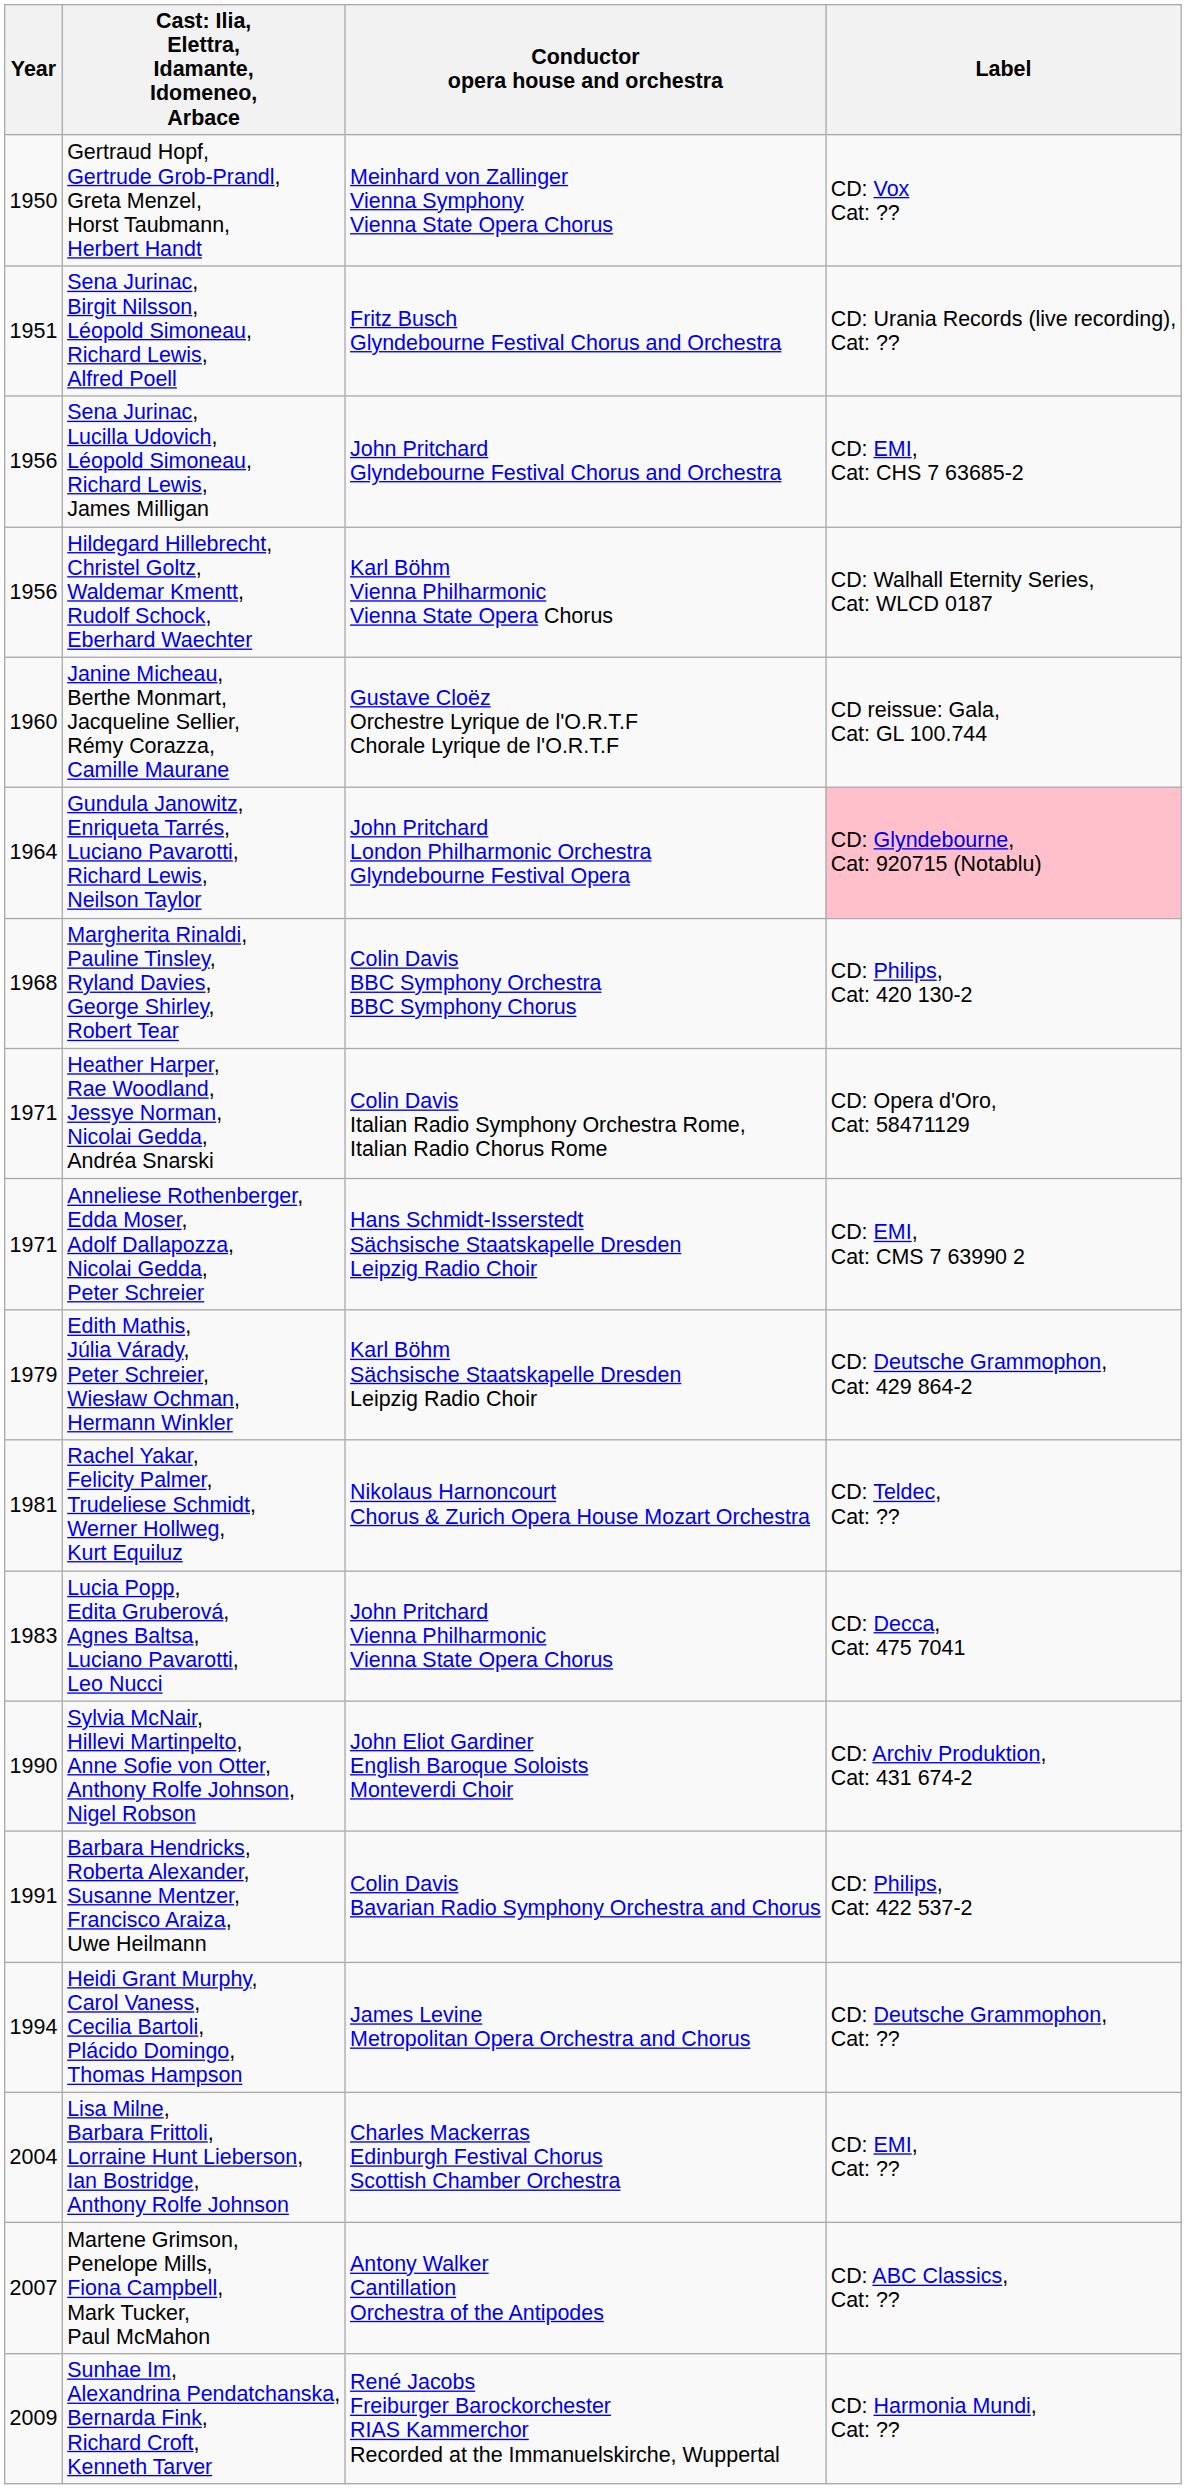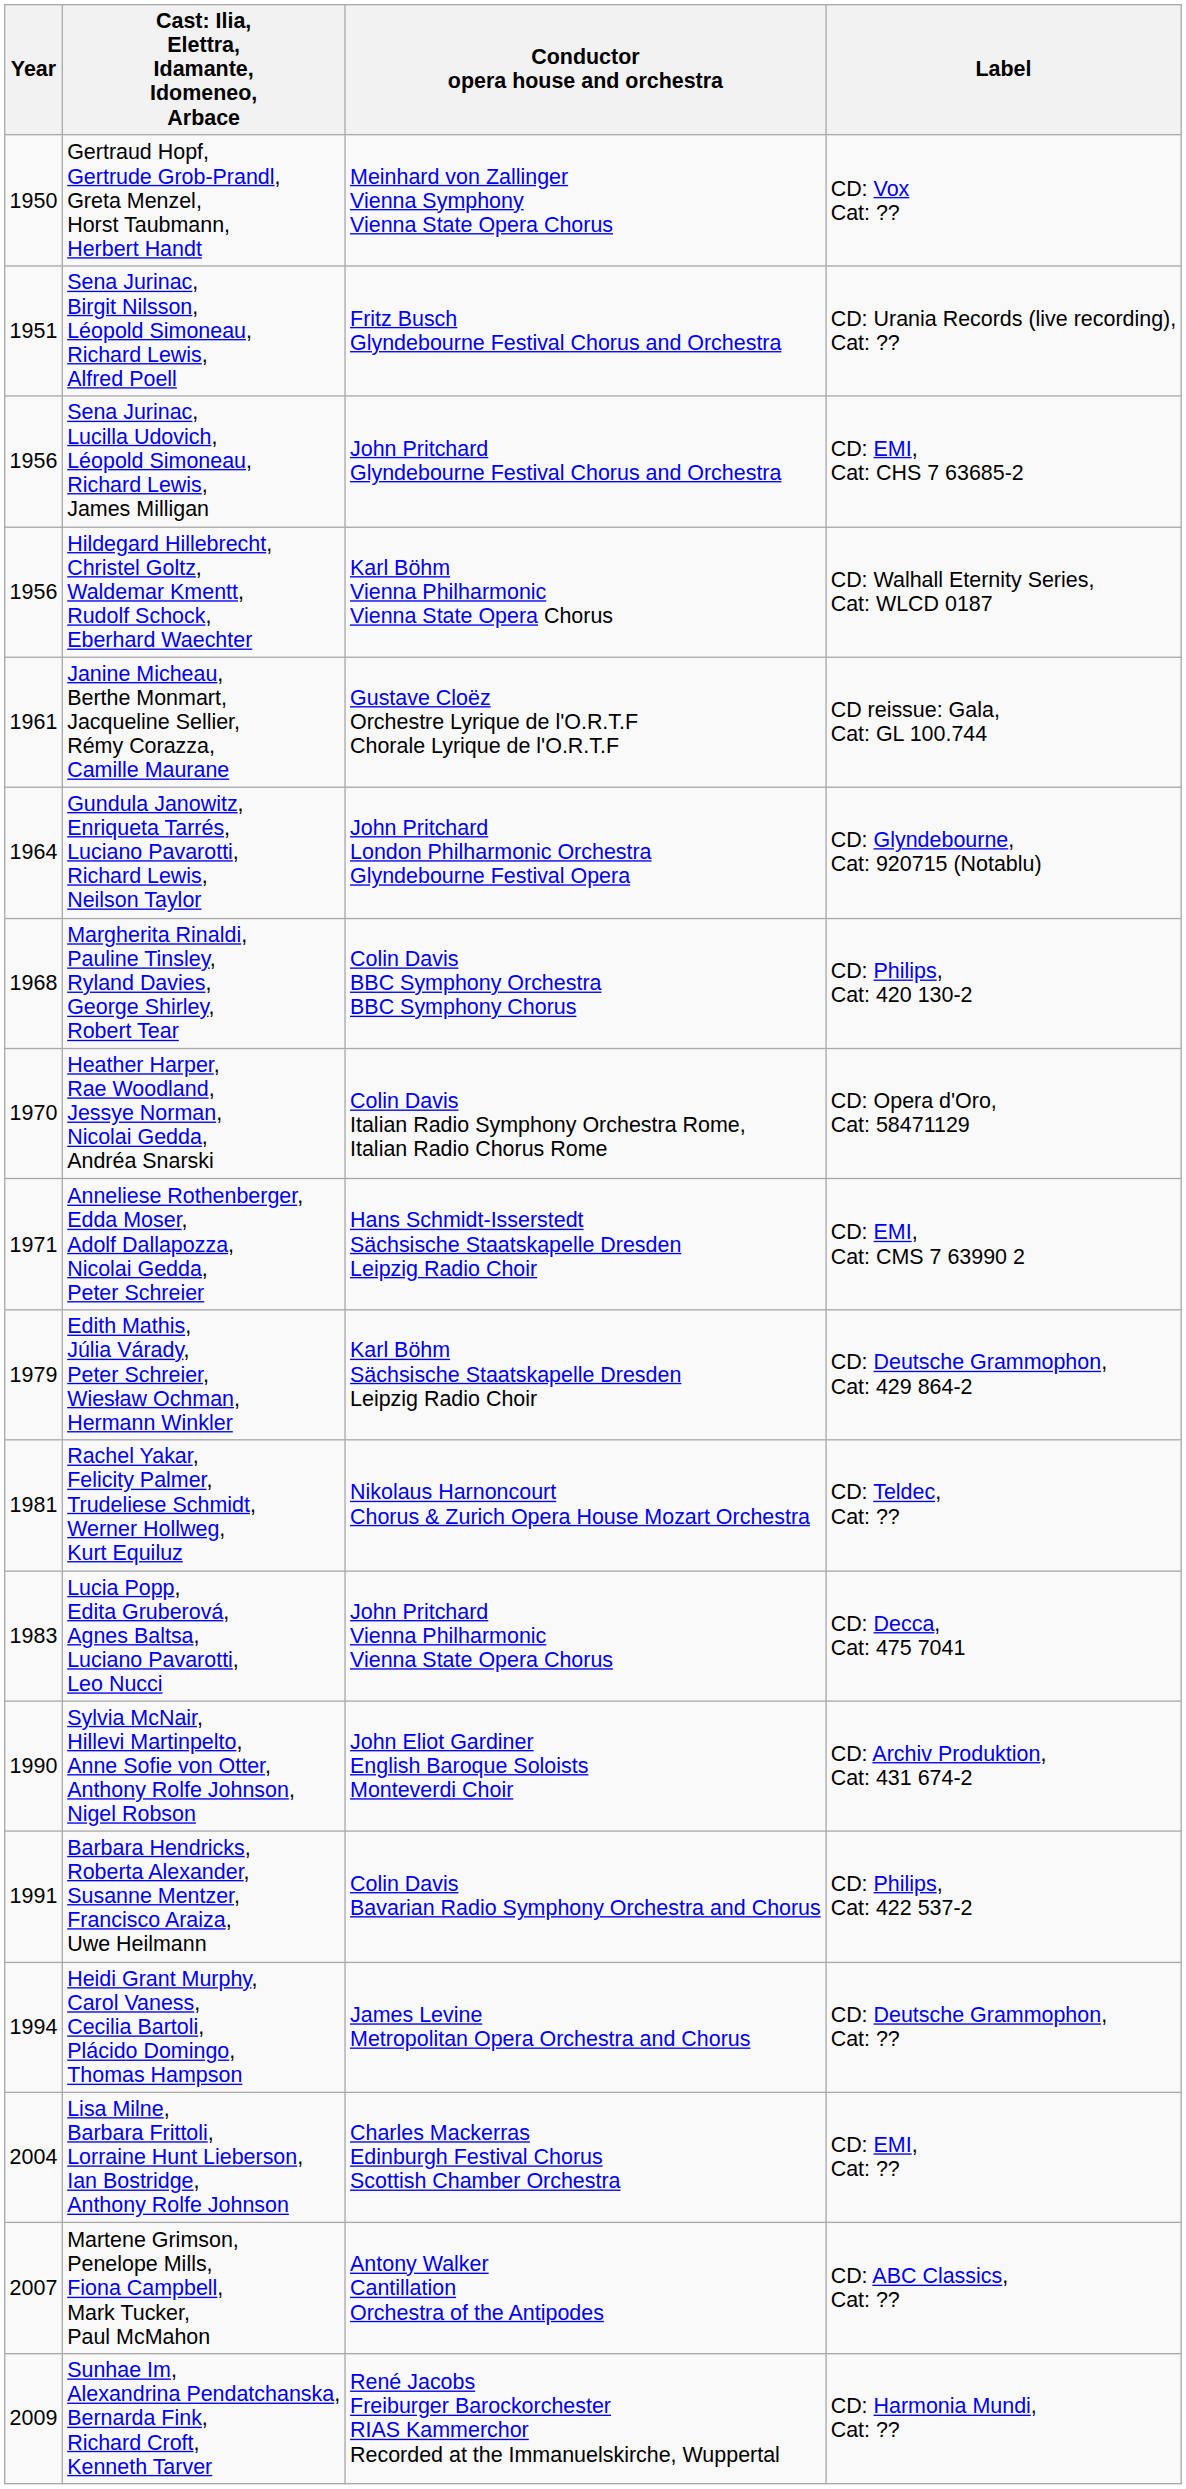(33, 722) 1960 -> (33, 722) 1961
(936, 852) pink background -> (936, 852) no background
(33, 1113) 1971 -> (33, 1113) 1970
